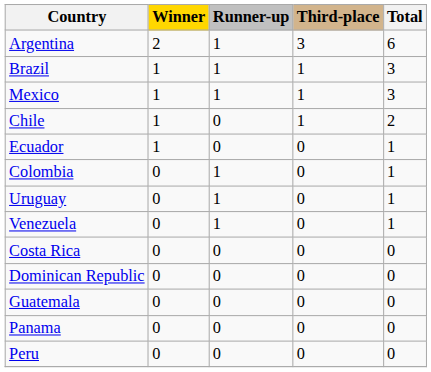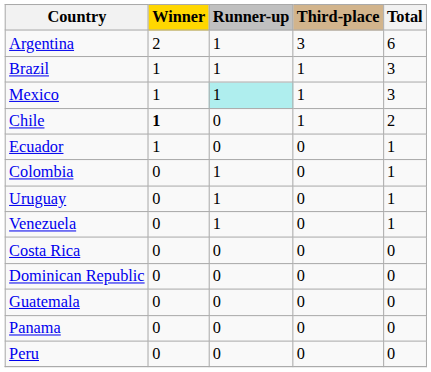(217, 95) no background -> (217, 95) paleturquoise background
(156, 120) normal -> (156, 120) bold
